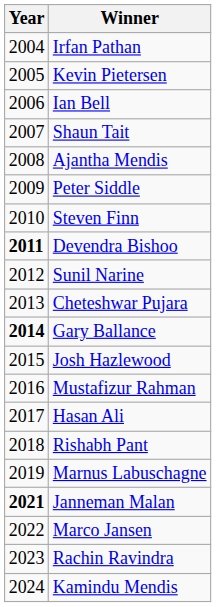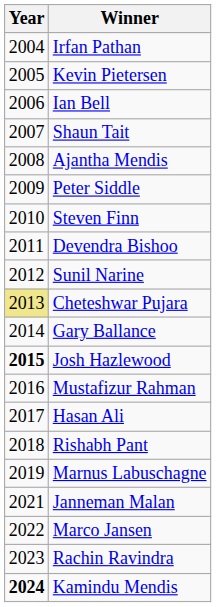(26, 246) bold -> (26, 246) normal
(27, 302) no background -> (27, 302) khaki background
(27, 331) bold -> (27, 331) normal
(27, 359) normal -> (27, 359) bold
(27, 501) bold -> (27, 501) normal
(27, 587) normal -> (27, 587) bold
